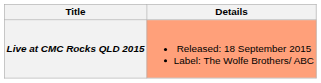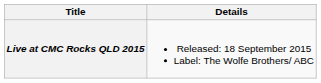(232, 55) lightsalmon background -> (232, 55) no background
